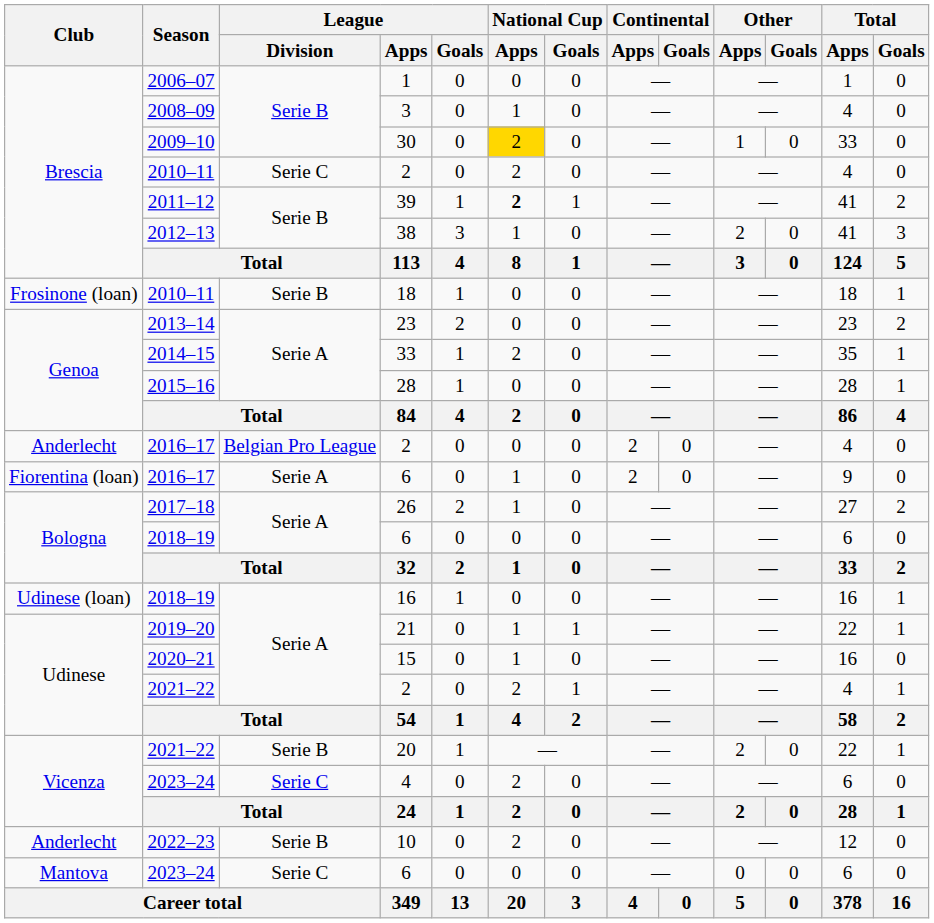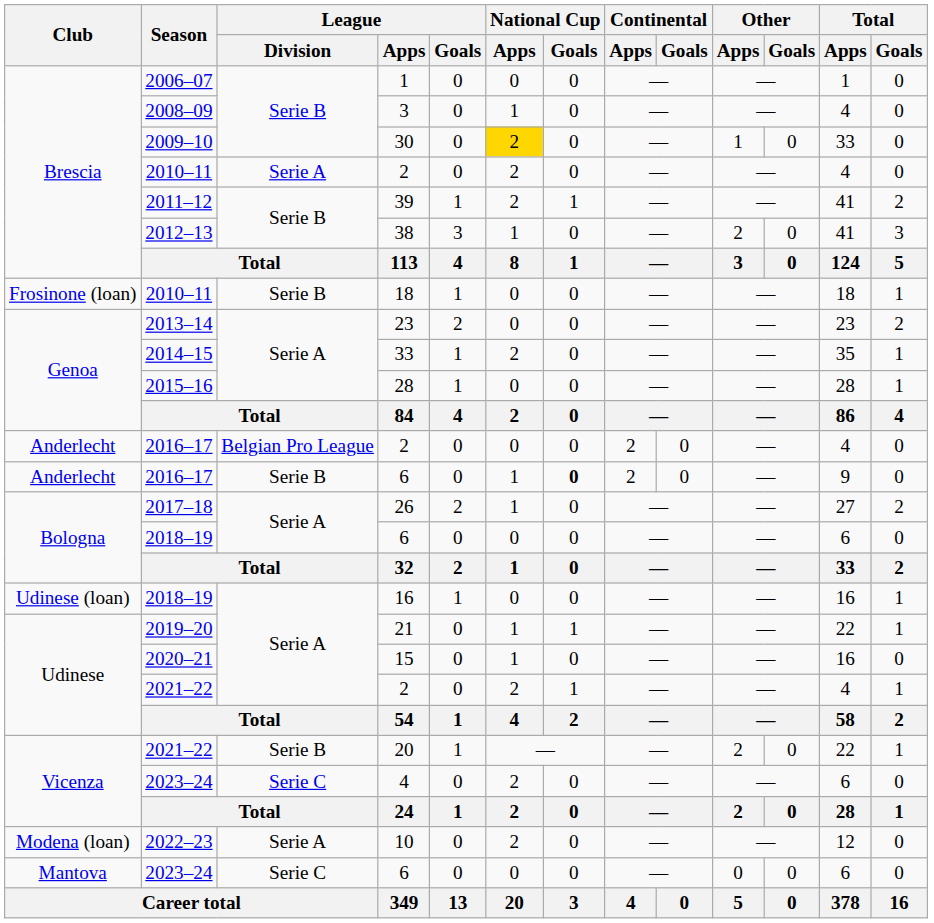(300, 171) Serie C -> (298, 171) Serie A
(516, 202) bold -> (514, 202) normal
(74, 476) Fiorentina (loan) -> (73, 476) Anderlecht
(300, 476) Serie A -> (298, 476) Serie B
(576, 476) normal -> (574, 476) bold
(74, 841) Anderlecht -> (73, 841) Modena (loan)
(300, 841) Serie B -> (298, 841) Serie A
